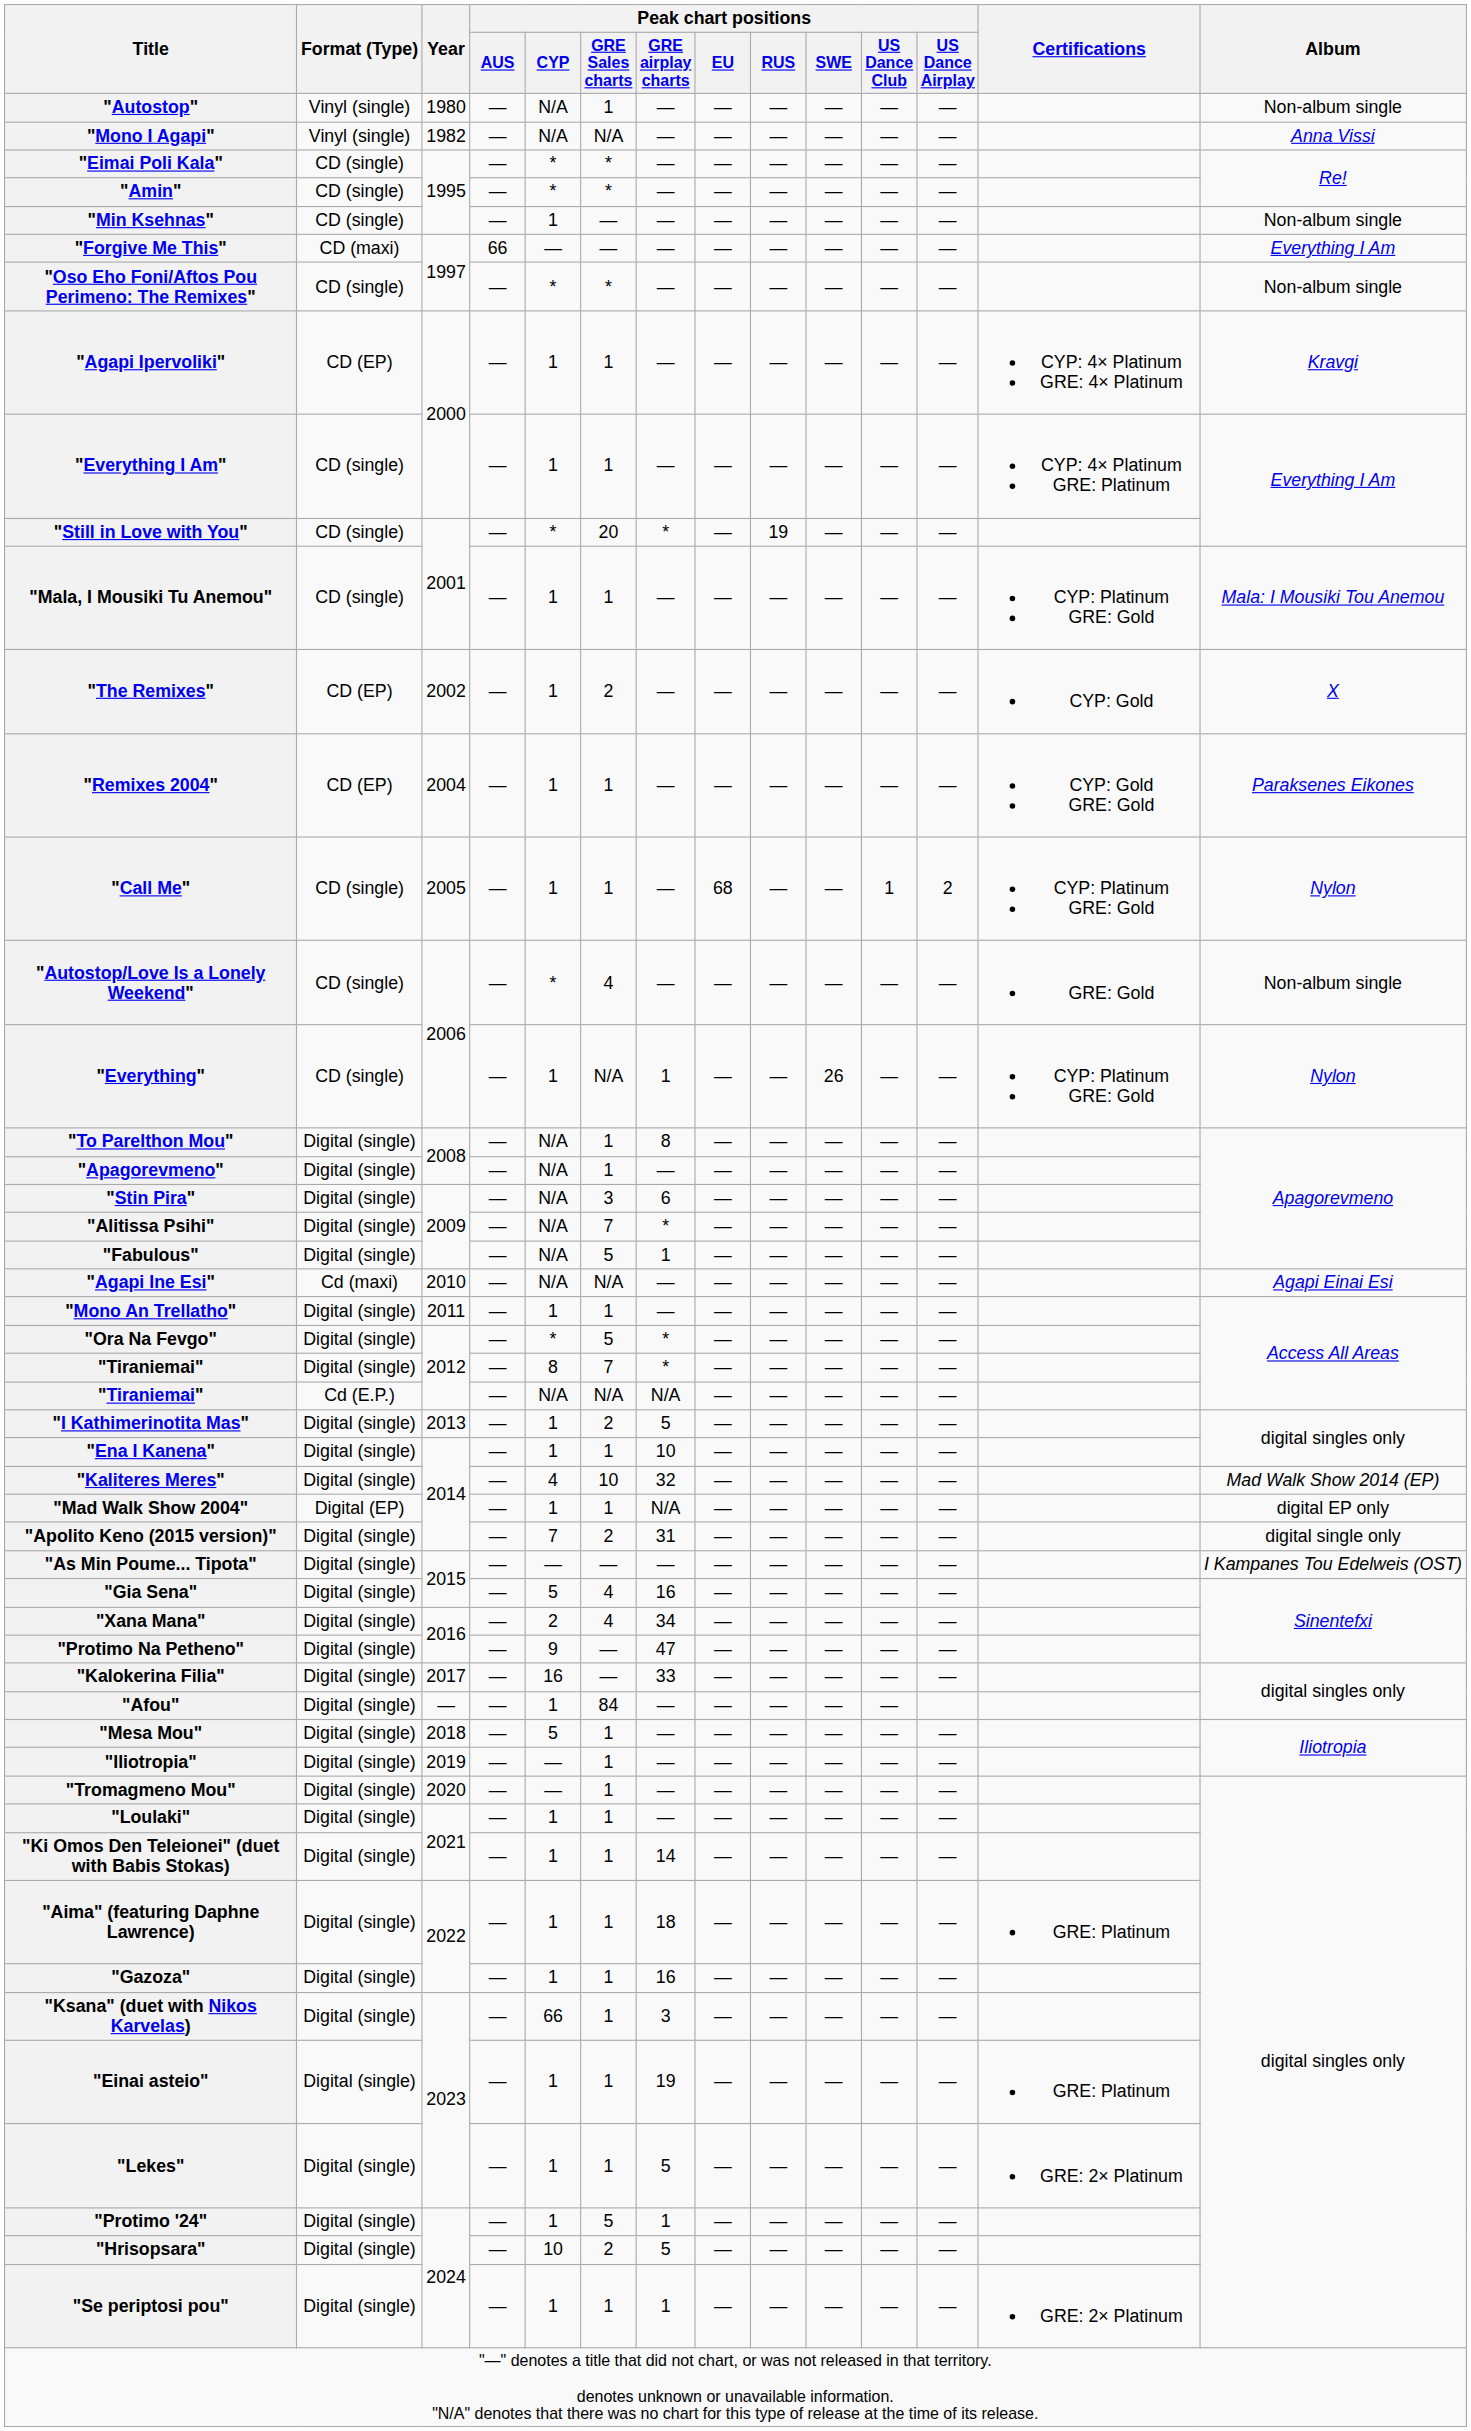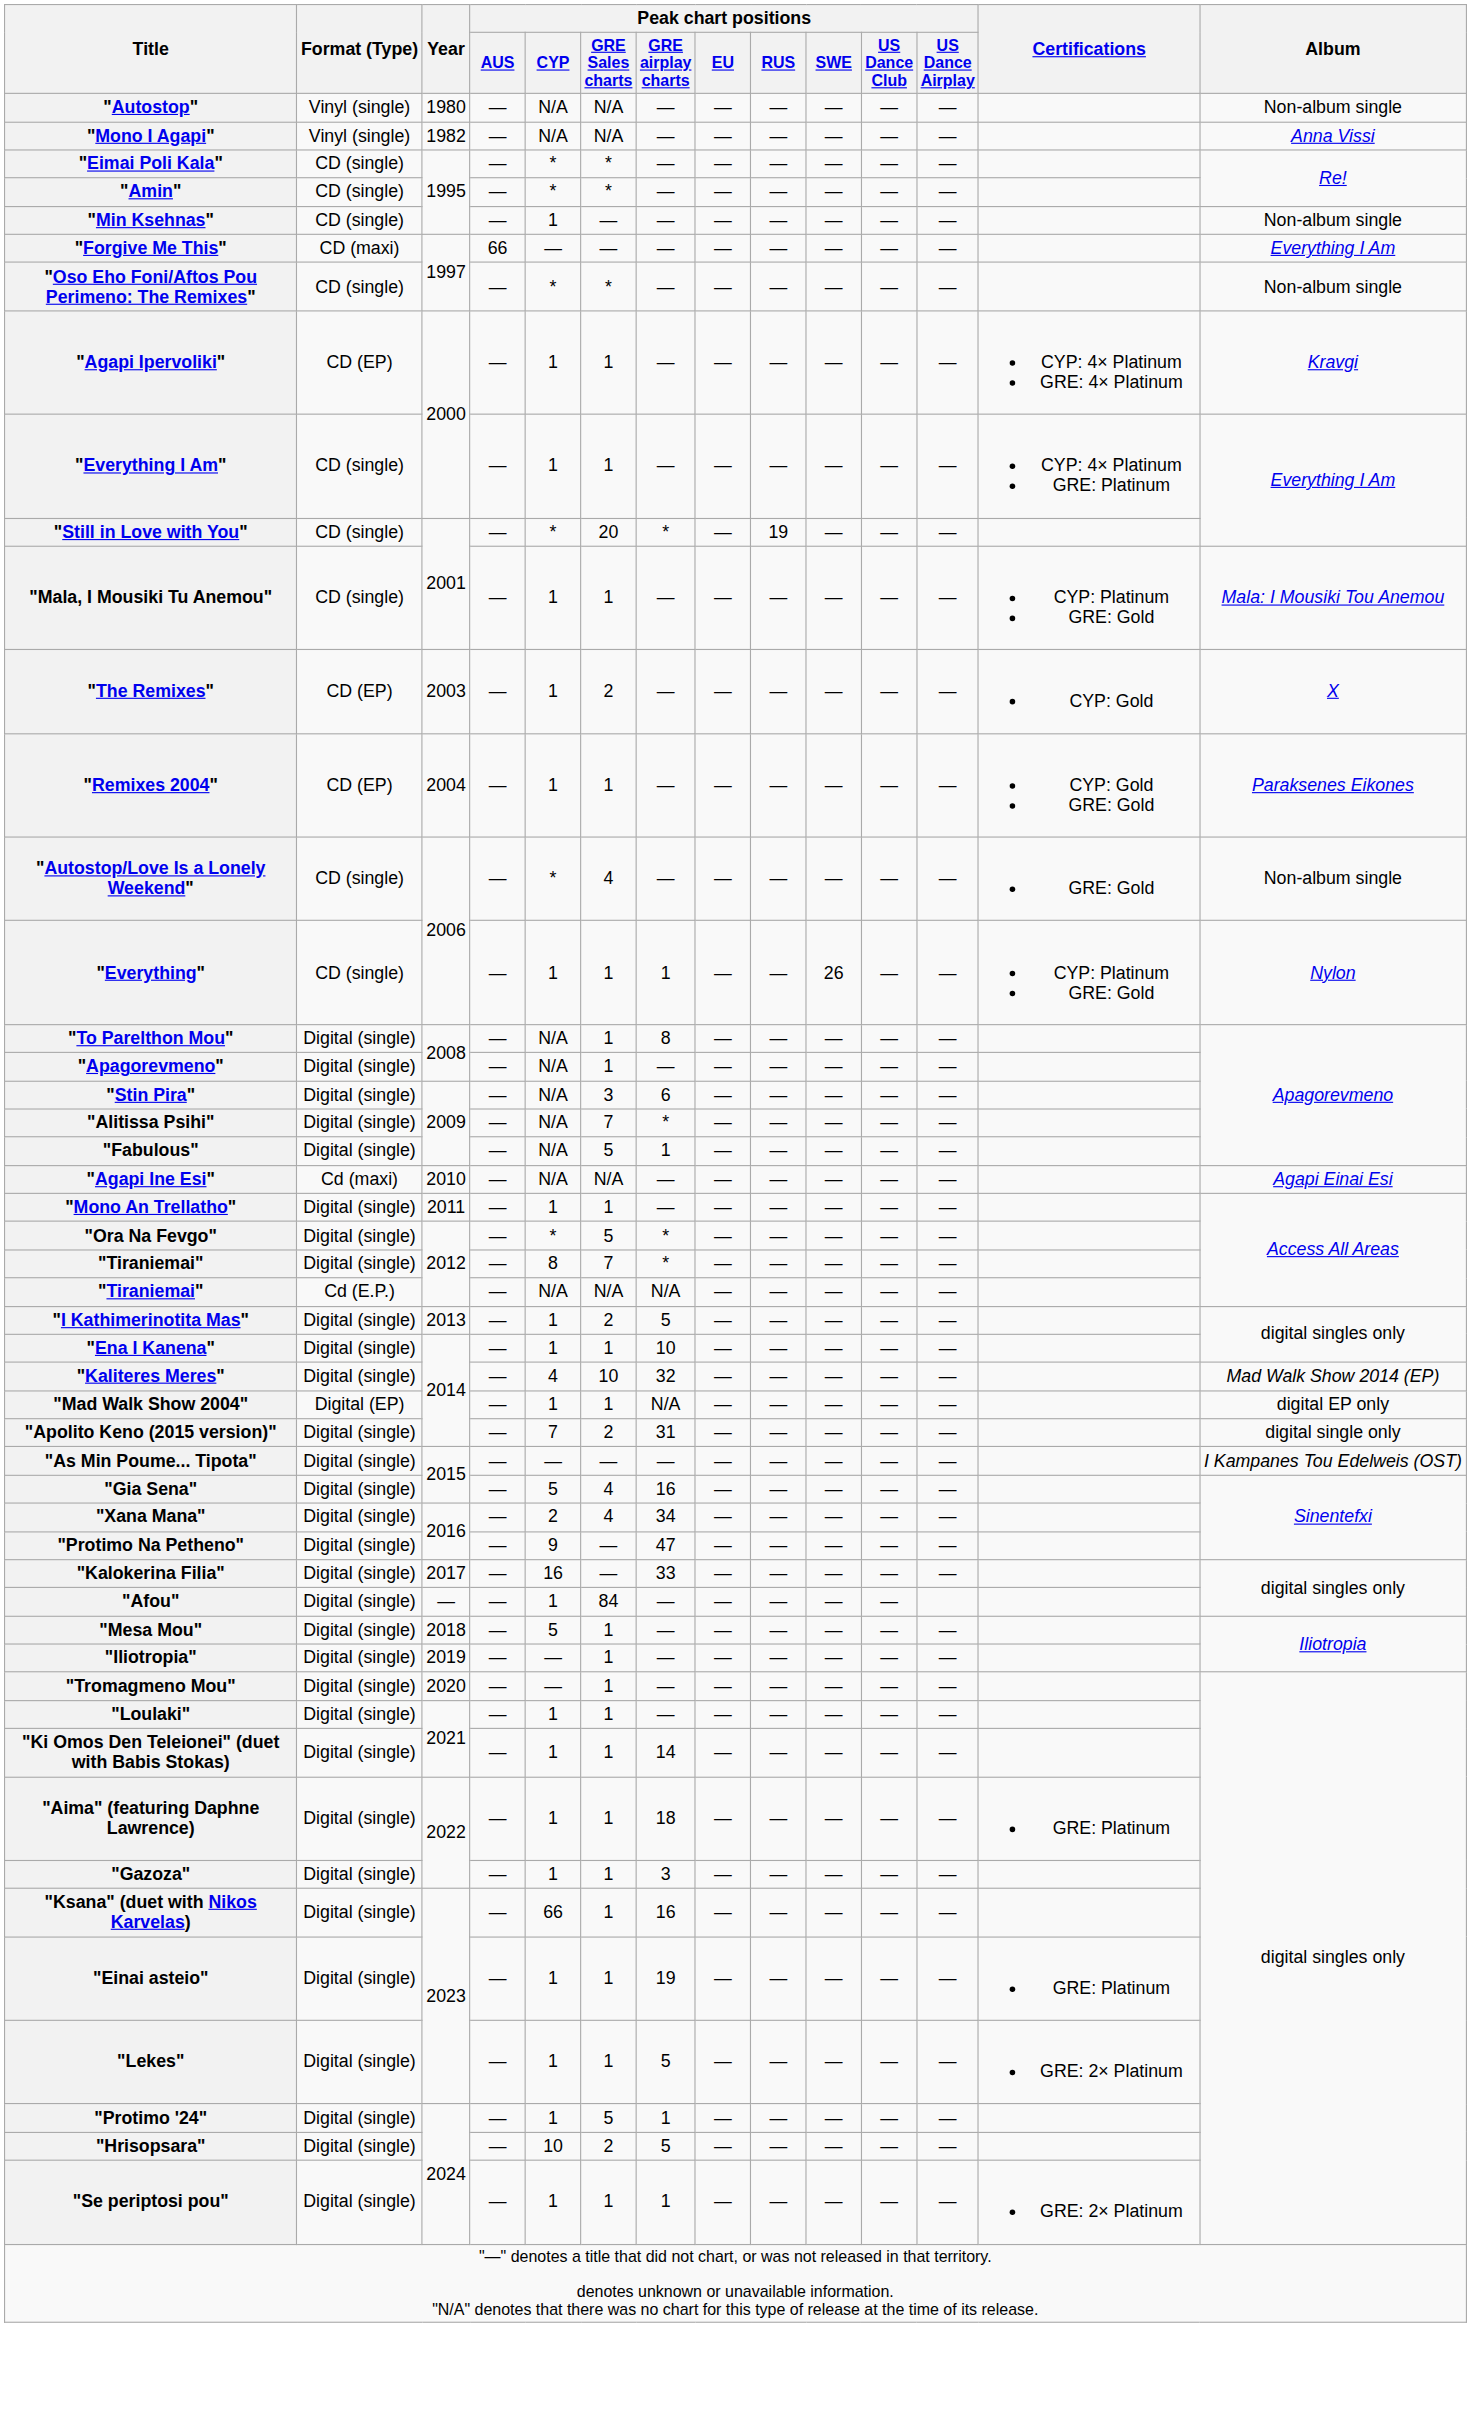(608, 107) 1 -> (608, 107) N/A
(446, 691) 2002 -> (446, 691) 2003
- row: (151, 888)
(608, 1076) N/A -> (608, 972) 1
(666, 1978) 16 -> (666, 1874) 3
(666, 2016) 3 -> (666, 1912) 16
